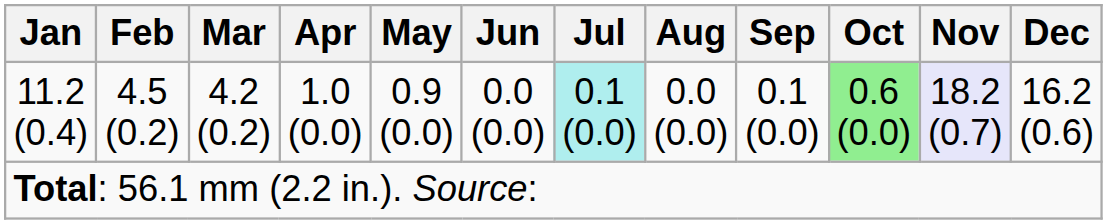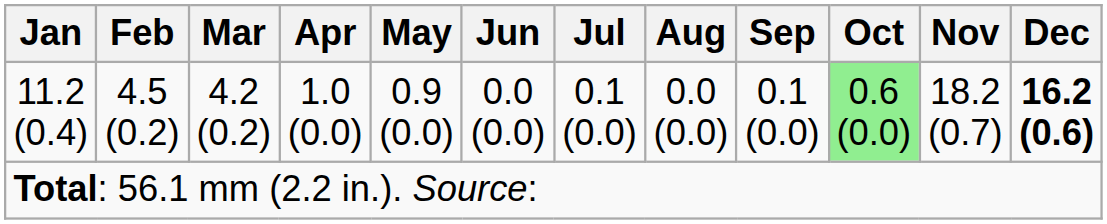(599, 111) paleturquoise background -> (599, 111) no background
(965, 111) lavender background -> (965, 111) no background
(1057, 111) normal -> (1057, 111) bold
